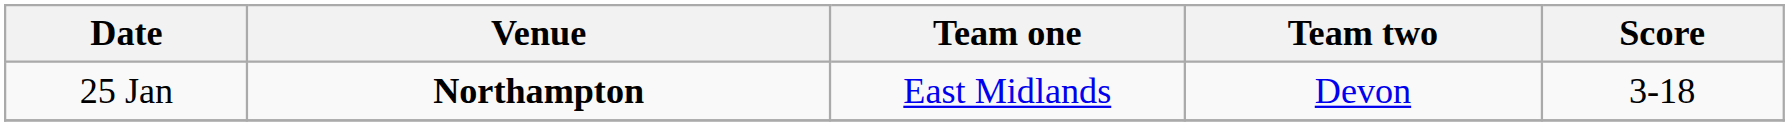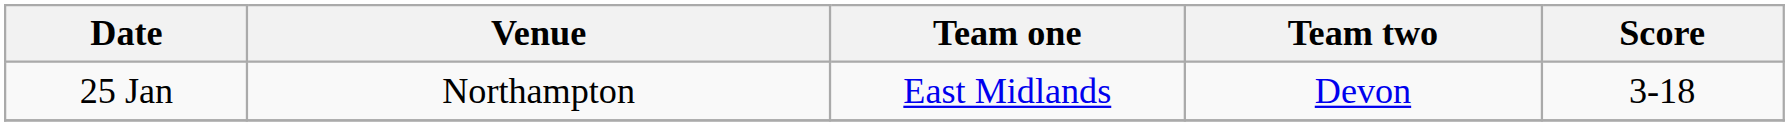(539, 90) bold -> (539, 90) normal
